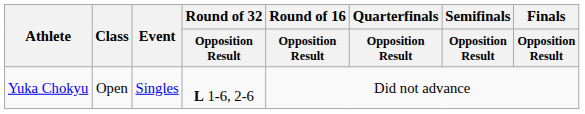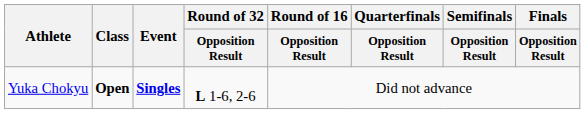(112, 88) normal -> (112, 88) bold
(157, 88) normal -> (158, 88) bold
